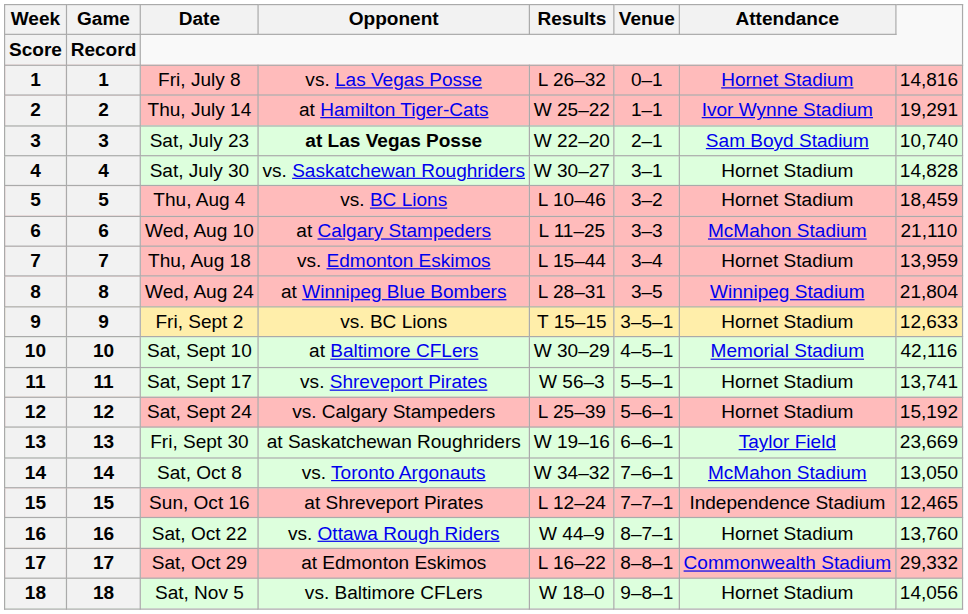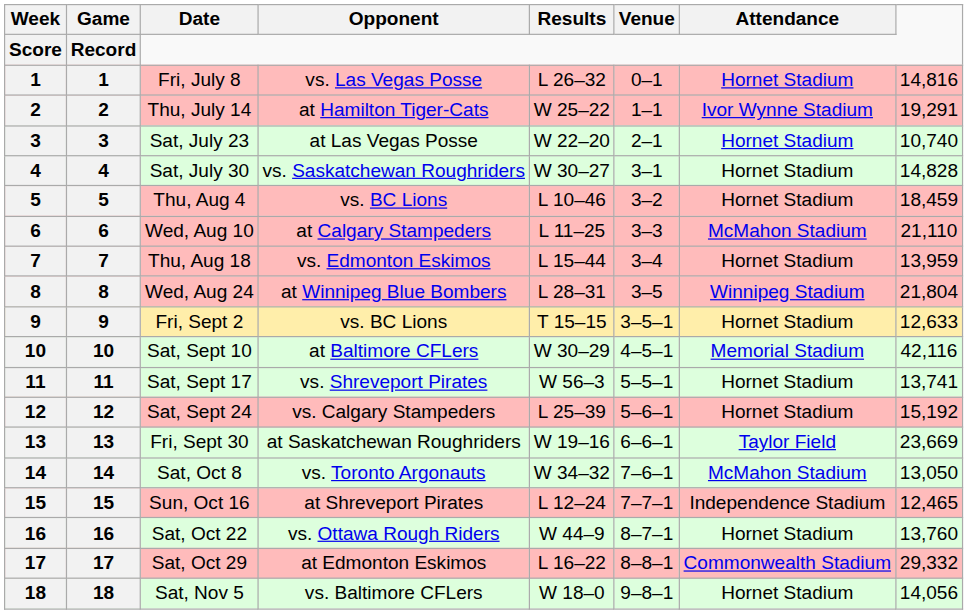(394, 140) bold -> (394, 140) normal
(787, 140) Sam Boyd Stadium -> (787, 140) Hornet Stadium
